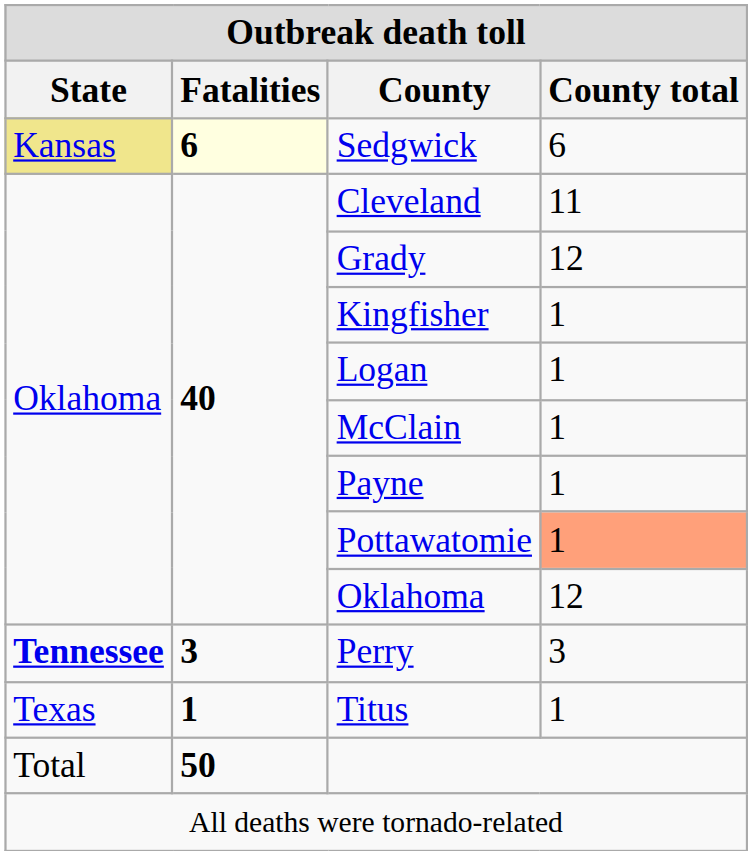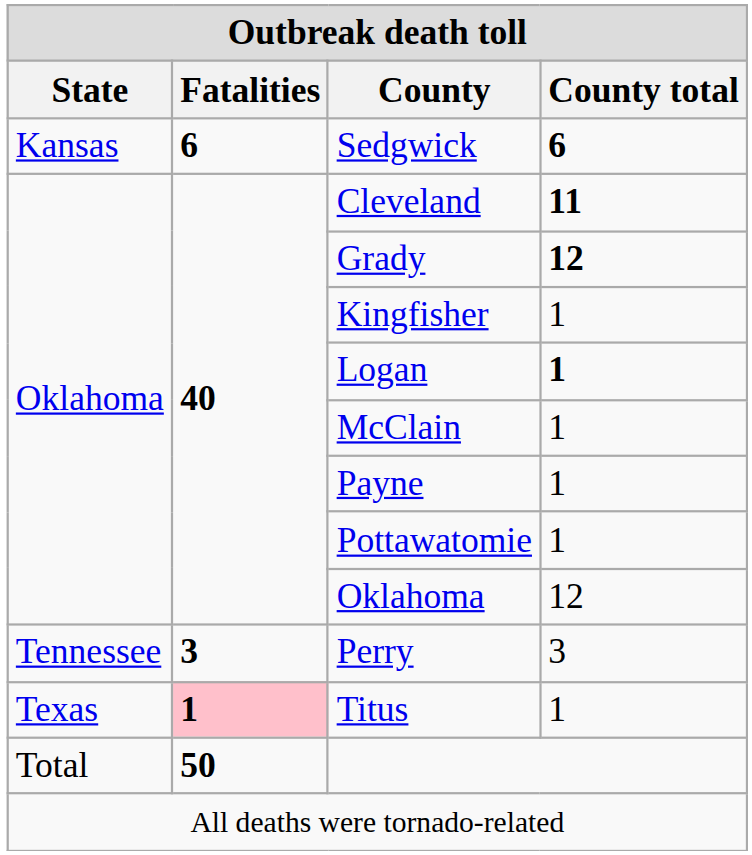(64, 145) khaki background -> (67, 145) no background
(189, 145) lightyellow background -> (189, 145) no background
(557, 145) normal -> (557, 145) bold
(565, 201) normal -> (565, 201) bold
(566, 257) normal -> (566, 257) bold
(557, 370) normal -> (557, 370) bold
(557, 539) lightsalmon background -> (557, 539) no background
(89, 652) bold -> (89, 652) normal
(189, 708) no background -> (189, 708) pink background
